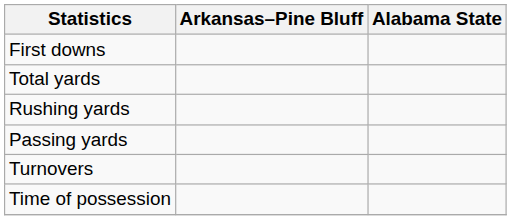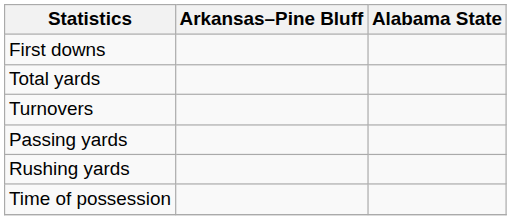rows swapped: (69, 109) <-> (51, 169)
